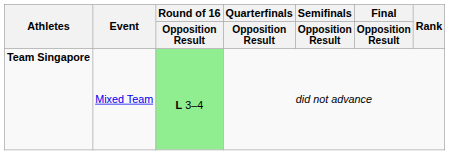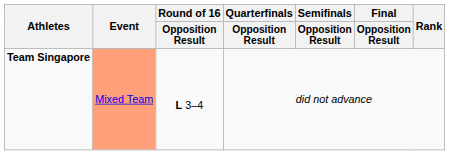(124, 100) no background -> (124, 100) lightsalmon background
(189, 106) lightgreen background -> (189, 106) no background
